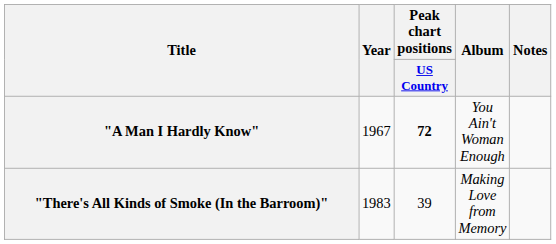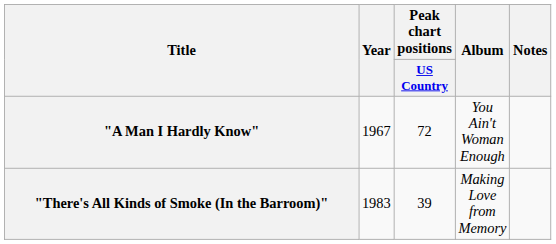(425, 132) bold -> (425, 132) normal
